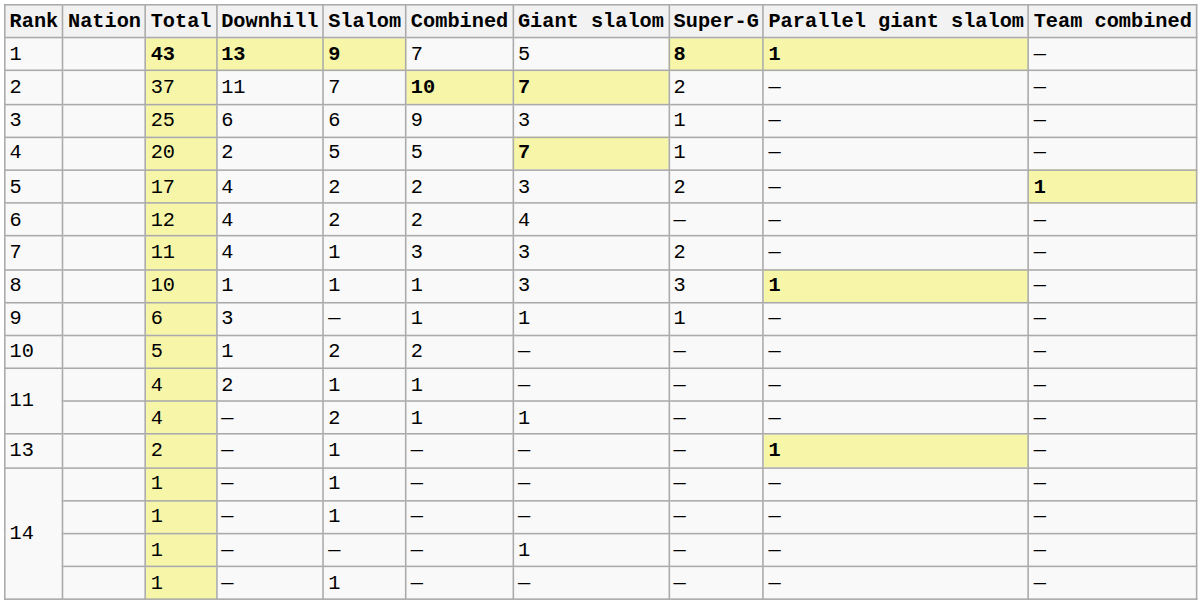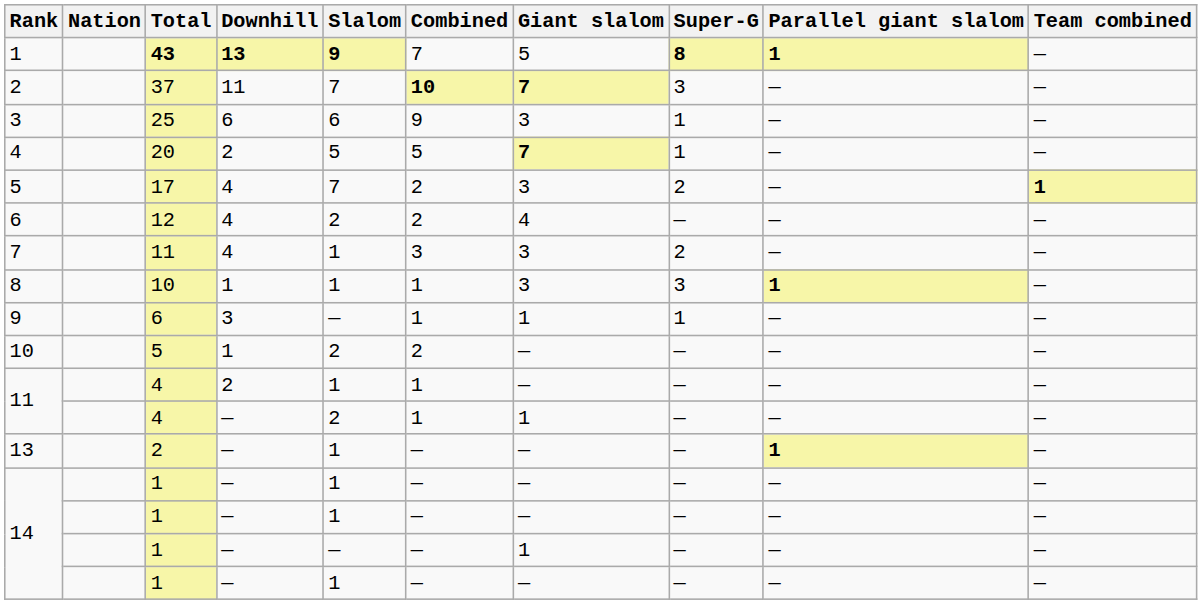(680, 87) 2 -> (680, 87) 3
(334, 187) 2 -> (334, 187) 7
